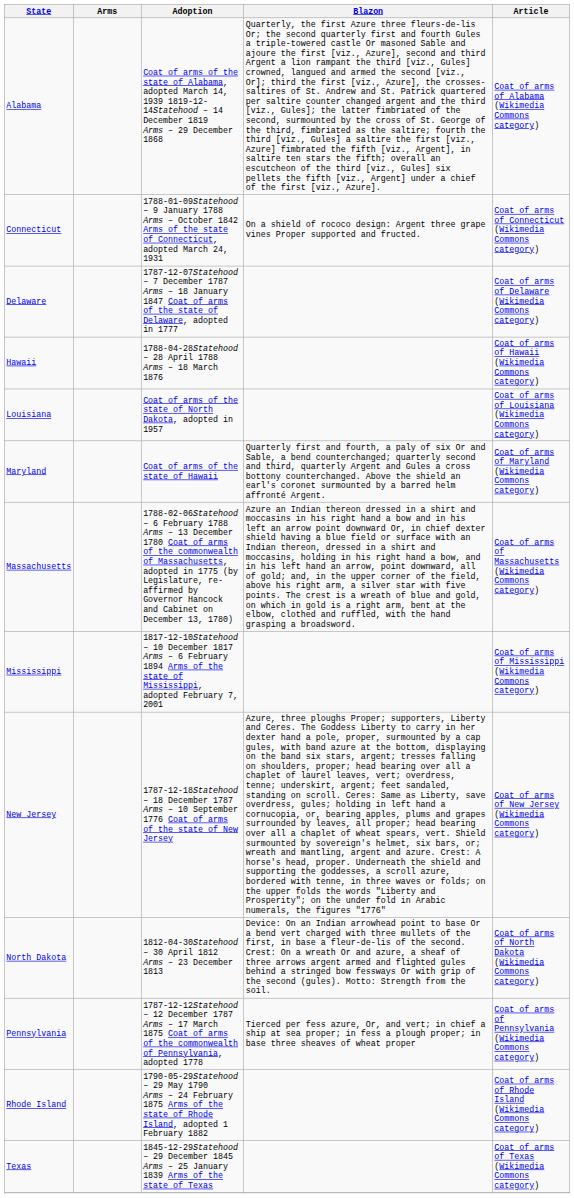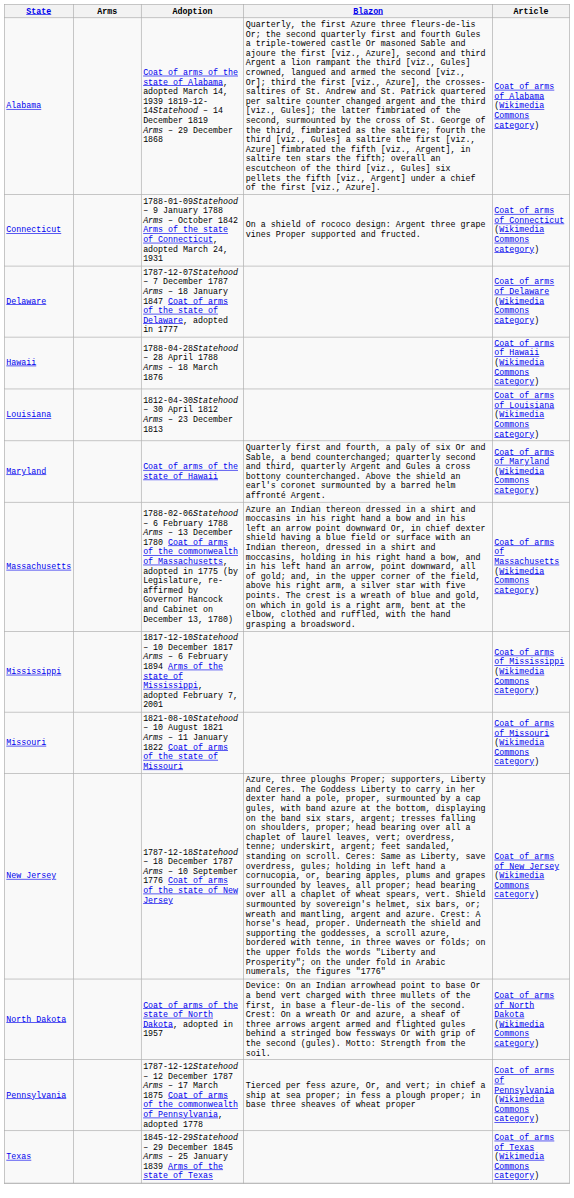(191, 415) Coat of arms of the state of North Dakota, adopted in 1957 -> (191, 415) 1812-04-30Statehood – 30 April 1812 Arms – 23 December 1813
+ row: (26, 743)
(191, 958) 1812-04-30Statehood – 30 April 1812 Arms – 23 December 1813 -> (191, 1019) Coat of arms of the state of North Dakota, adopted in 1957
- row: (36, 1105)
